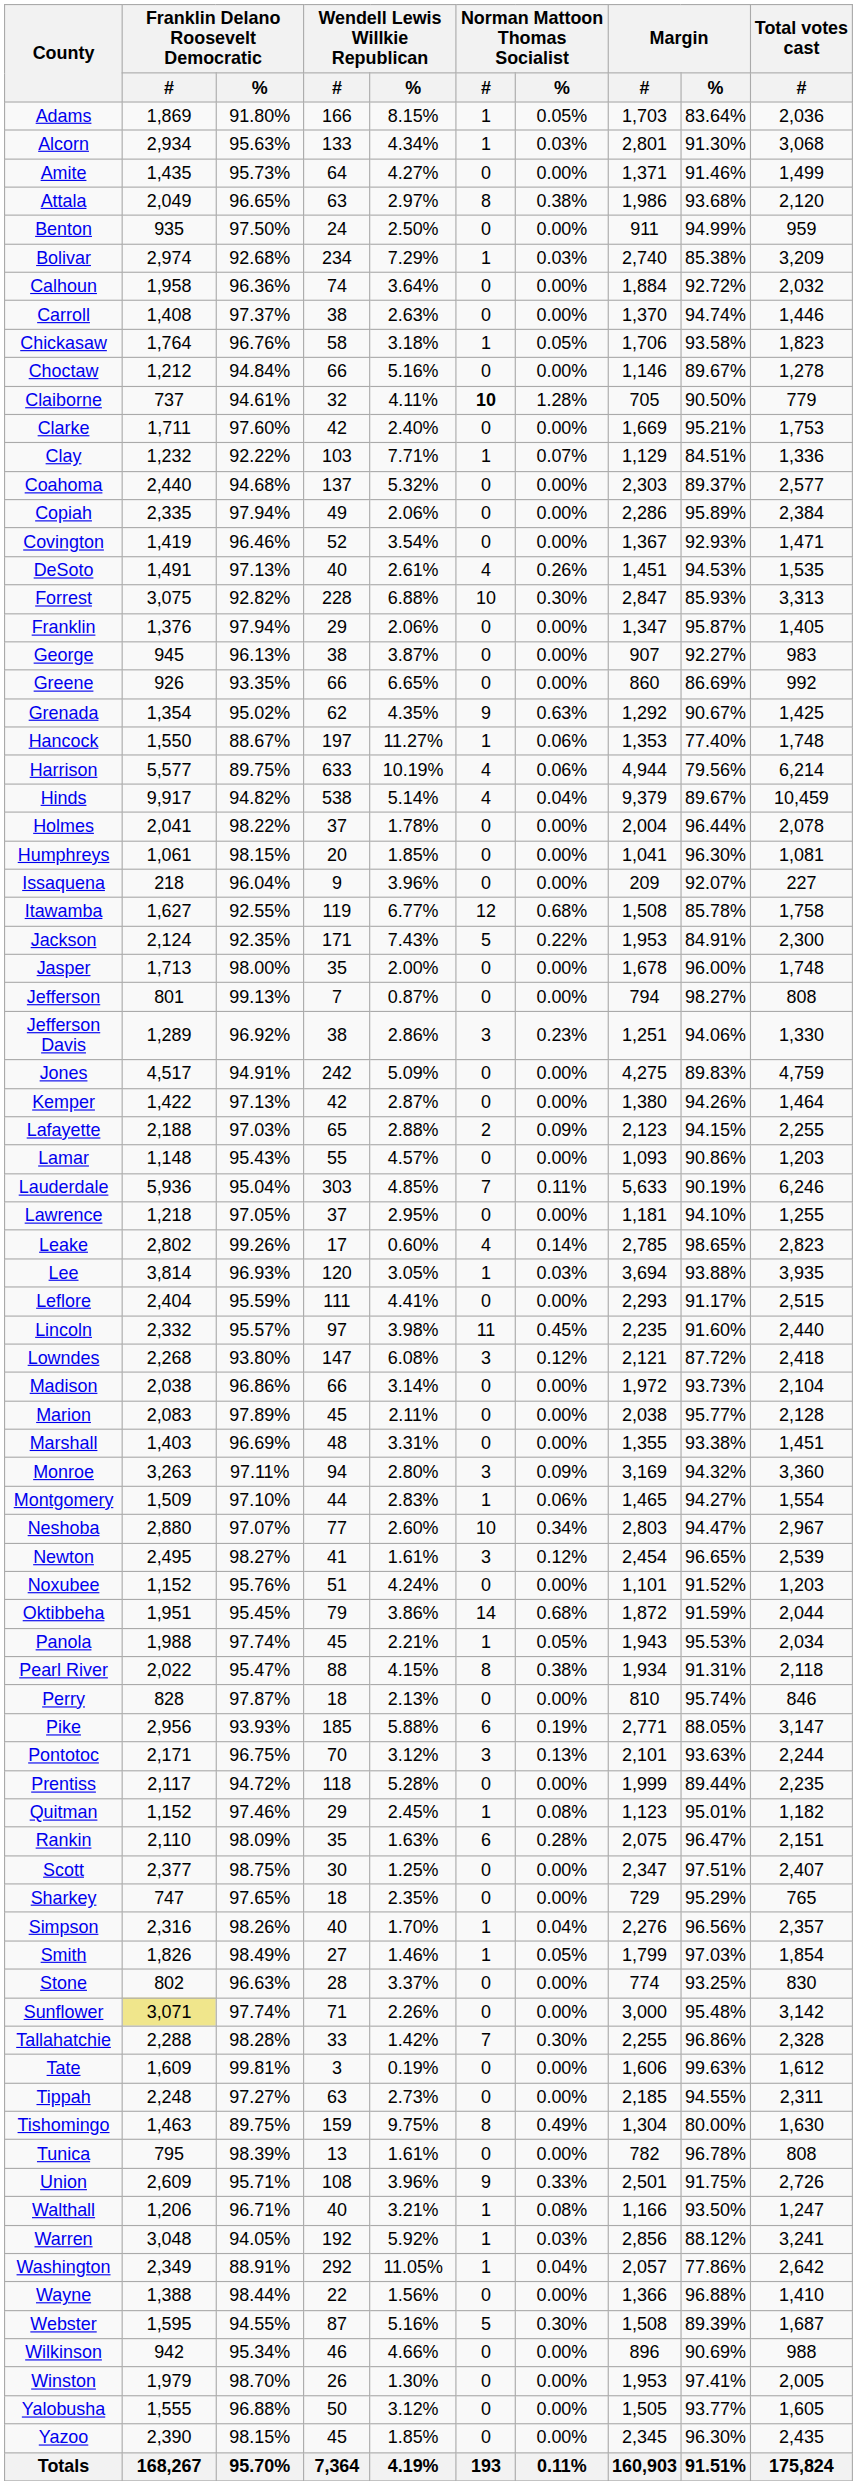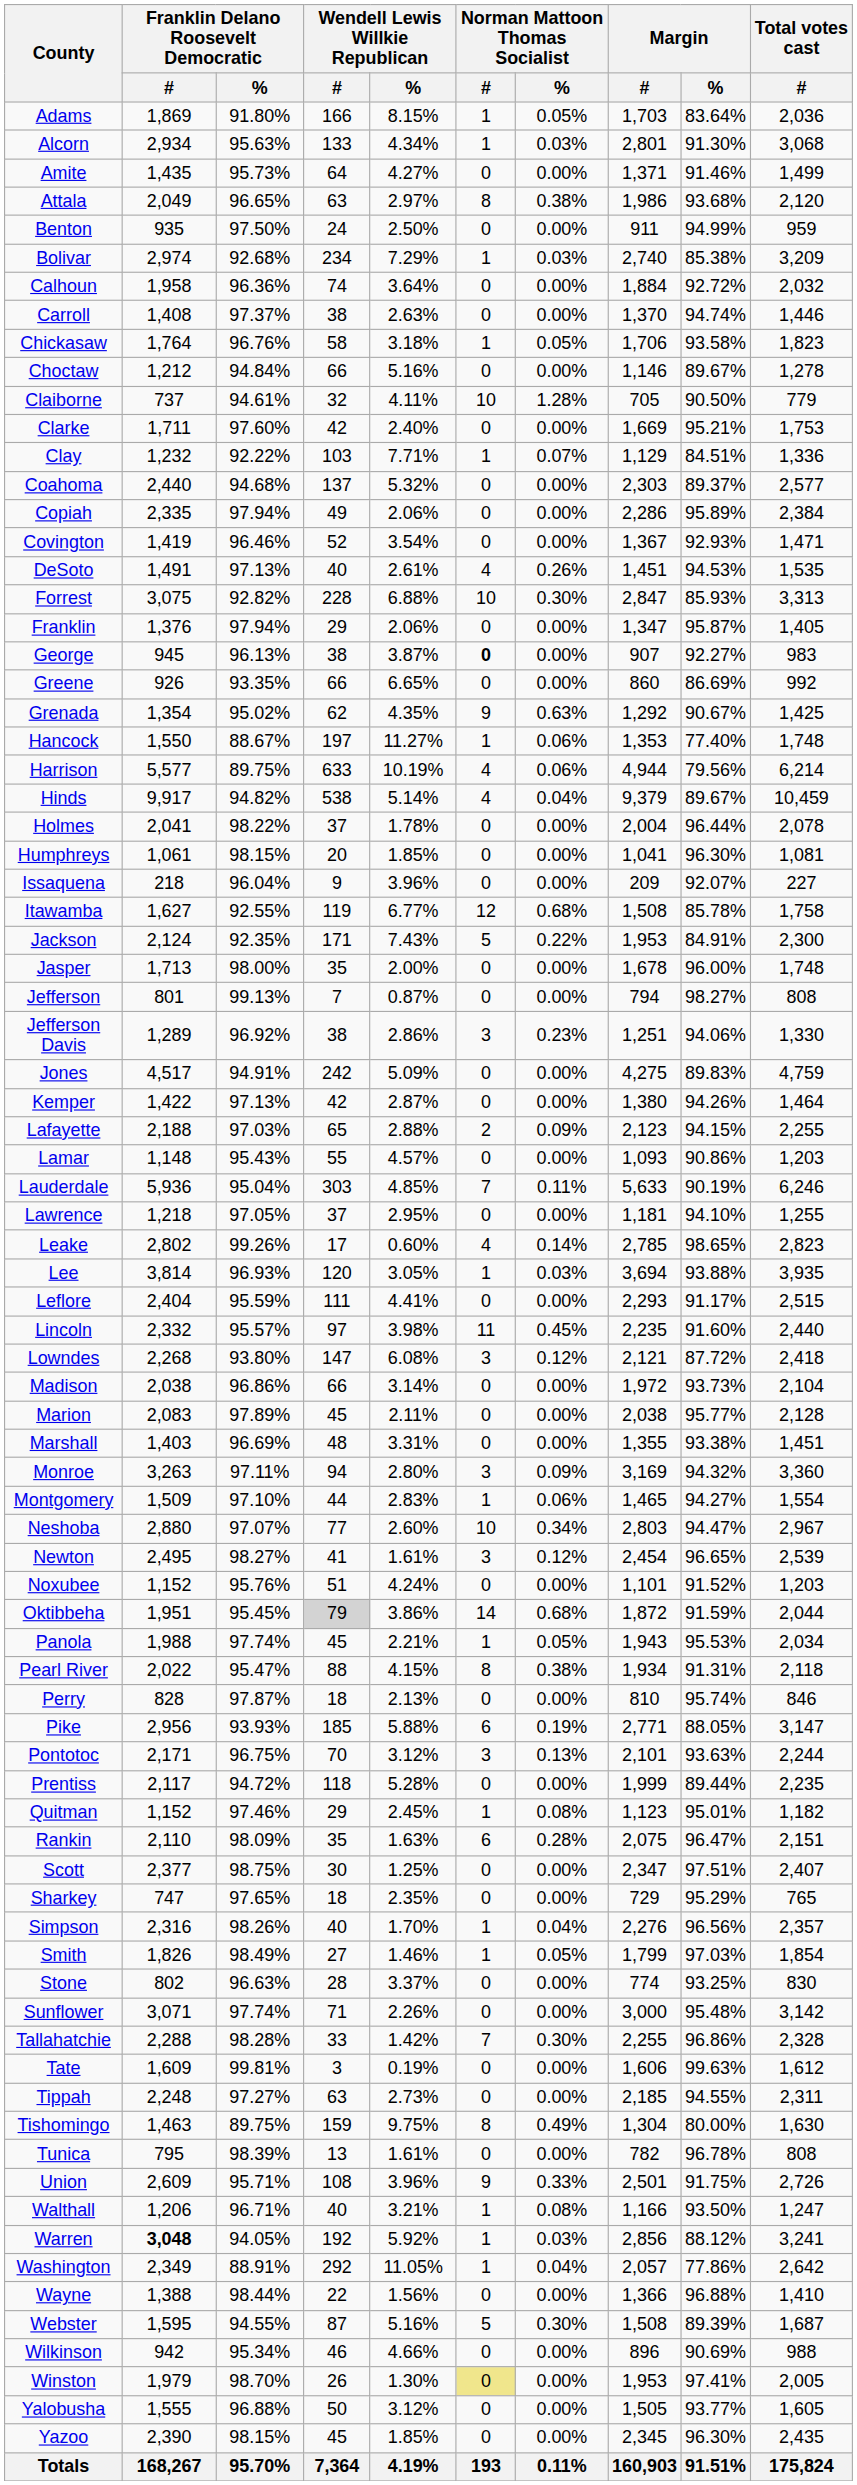(486, 400) bold -> (486, 400) normal
(486, 655) normal -> (486, 655) bold
(337, 1613) no background -> (337, 1613) lightgrey background
(169, 2011) khaki background -> (169, 2011) no background
(169, 2239) normal -> (169, 2239) bold
(486, 2381) no background -> (486, 2381) khaki background
